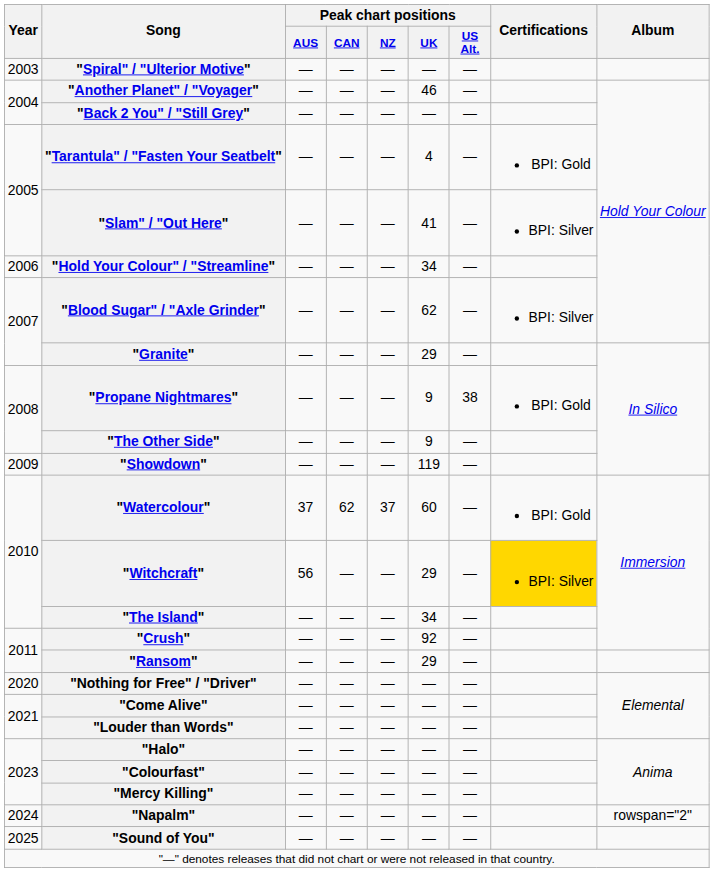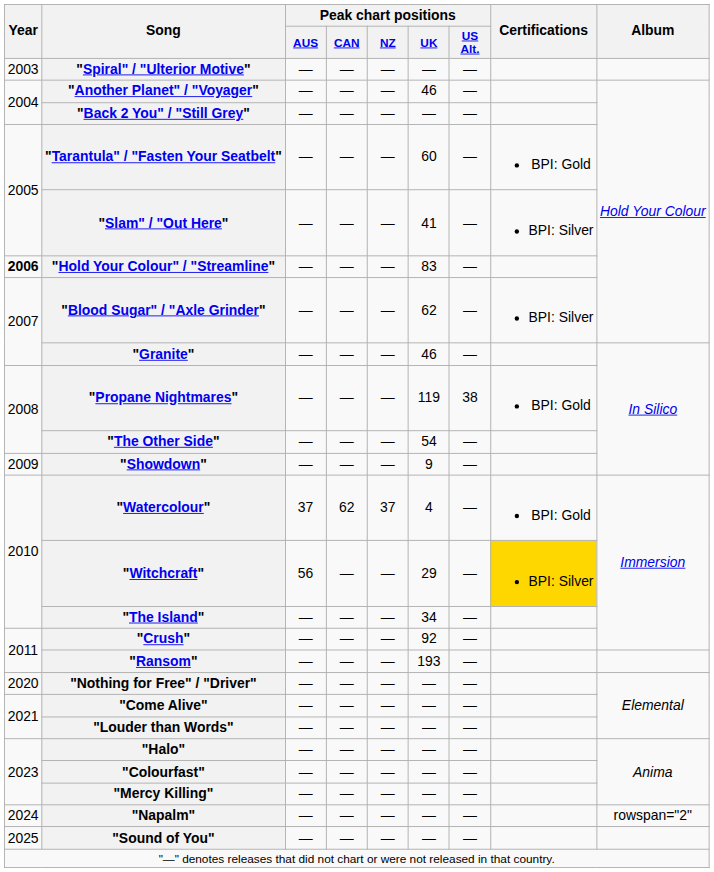(429, 157) 4 -> (429, 157) 60
(23, 266) normal -> (23, 266) bold
(429, 266) 34 -> (429, 266) 83
(429, 354) 29 -> (429, 354) 46
(429, 398) 9 -> (429, 398) 119
(429, 442) 9 -> (429, 442) 54
(429, 464) 119 -> (429, 464) 9
(429, 507) 60 -> (429, 507) 4
(429, 661) 29 -> (429, 661) 193
